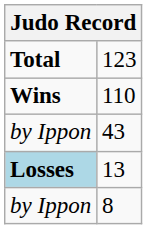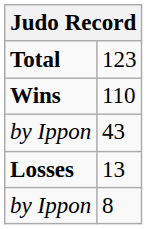(42, 168) lightblue background -> (42, 168) no background
